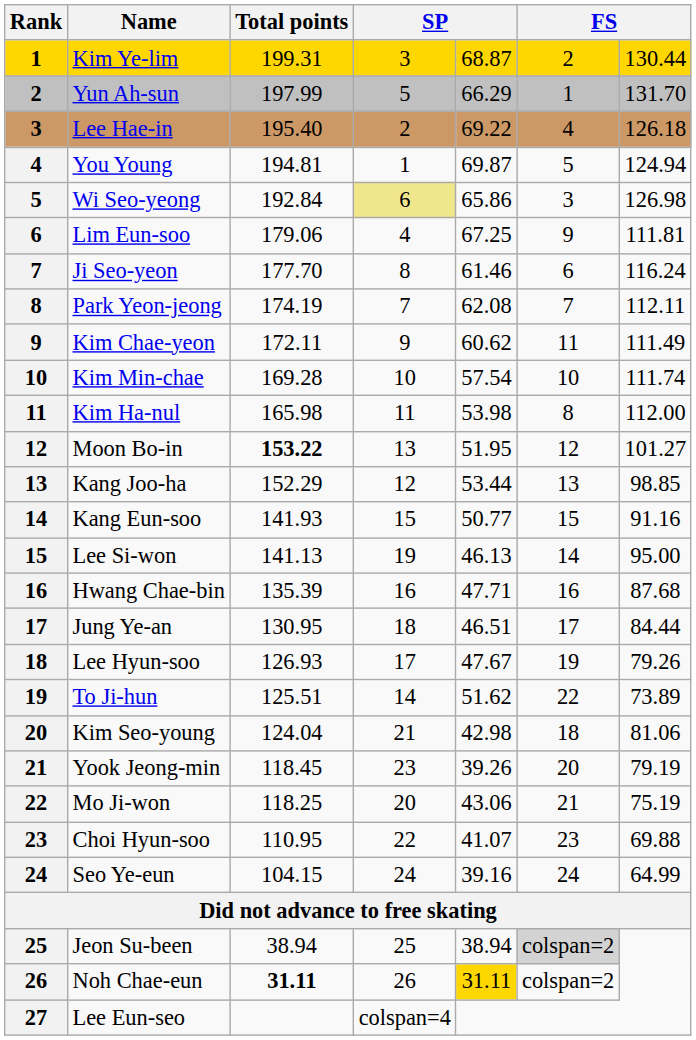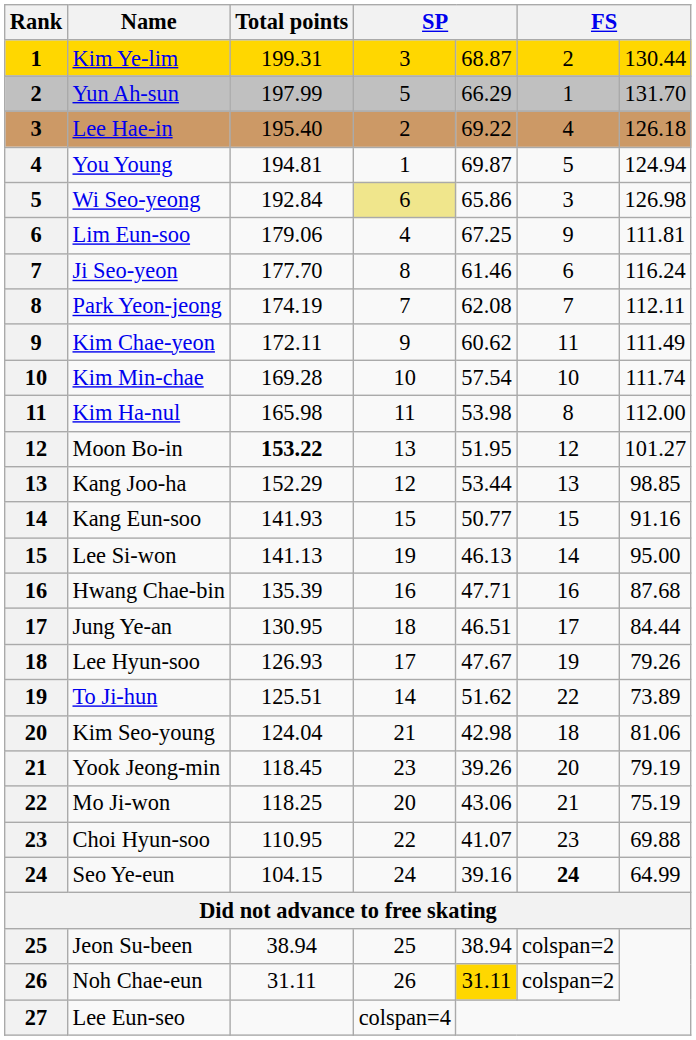(568, 874) normal -> (568, 874) bold
(568, 945) lightgrey background -> (568, 945) no background
(292, 981) bold -> (292, 981) normal
